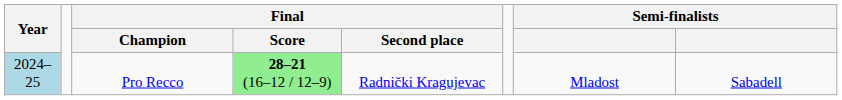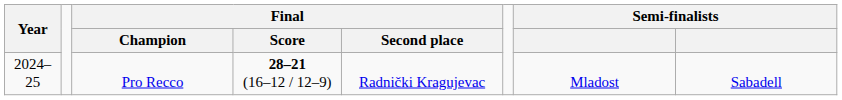(33, 73) lightblue background -> (33, 73) no background
(287, 73) lightgreen background -> (287, 73) no background
